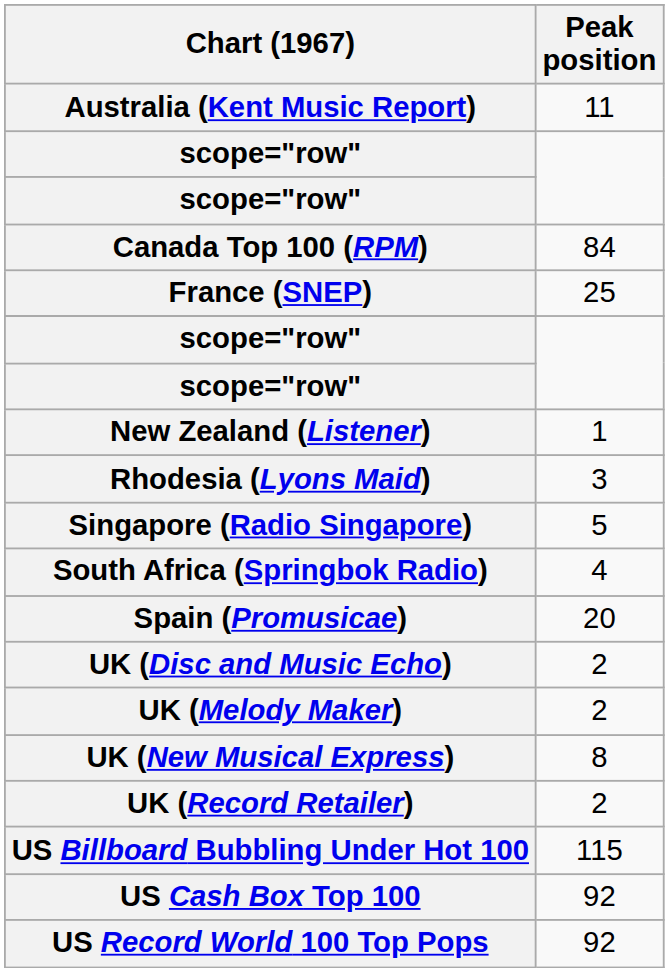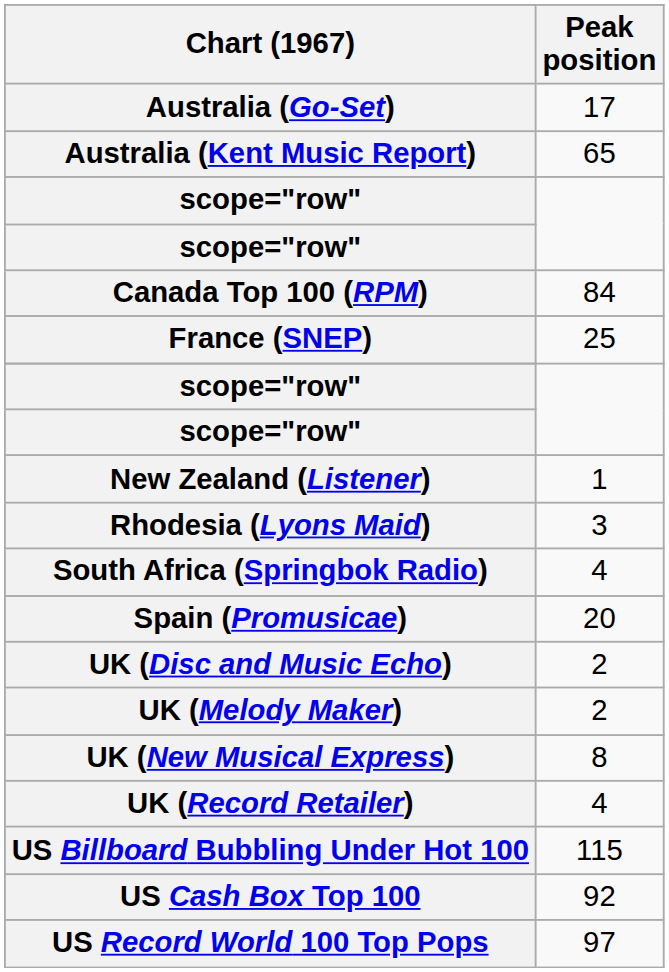+ row: (270, 107)
(599, 107) 11 -> (599, 153) 65
- row: (270, 525)
(599, 803) 2 -> (599, 803) 4
(599, 942) 92 -> (599, 942) 97
